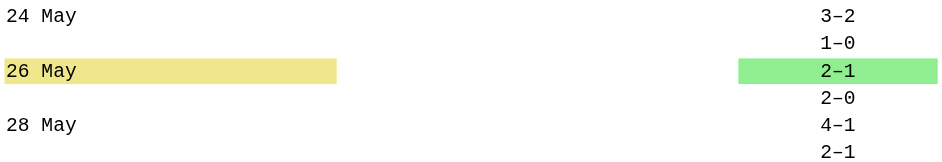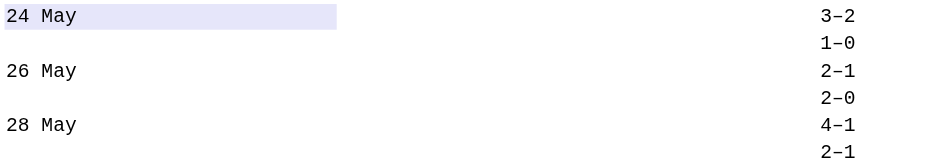(41, 17) no background -> (41, 17) lavender background
(41, 71) khaki background -> (41, 71) no background
(838, 71) lightgreen background -> (838, 71) no background
